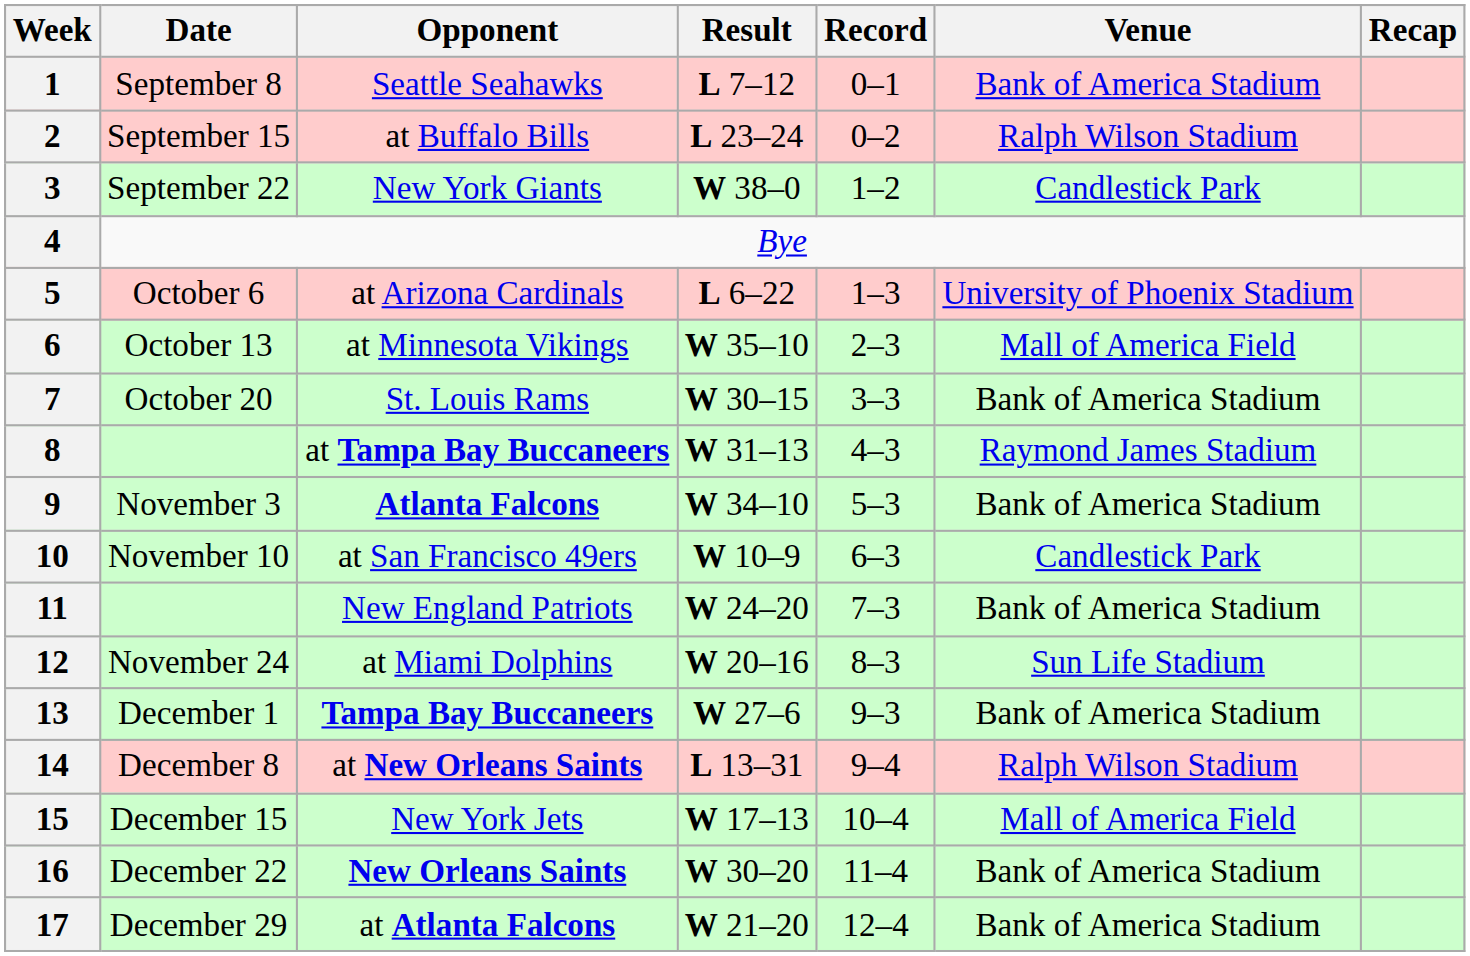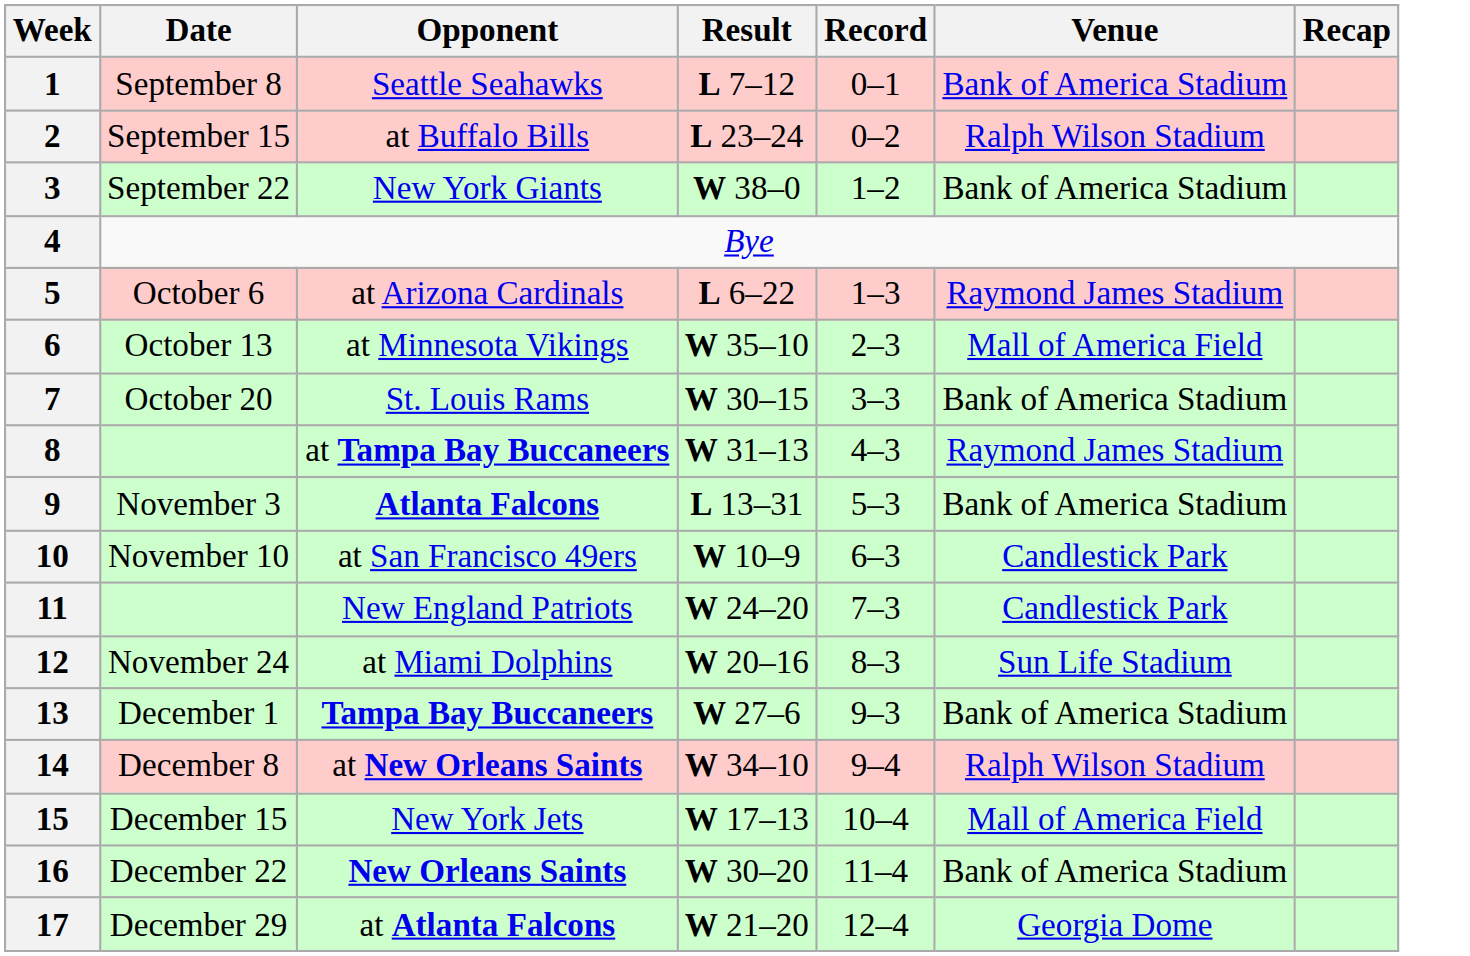(1148, 188) Candlestick Park -> (1115, 188) Bank of America Stadium
(1148, 293) University of Phoenix Stadium -> (1115, 293) Raymond James Stadium
(747, 503) W 34–10 -> (747, 503) L 13–31
(1148, 608) Bank of America Stadium -> (1115, 608) Candlestick Park
(747, 766) L 13–31 -> (747, 766) W 34–10
(1148, 923) Bank of America Stadium -> (1115, 923) Georgia Dome
